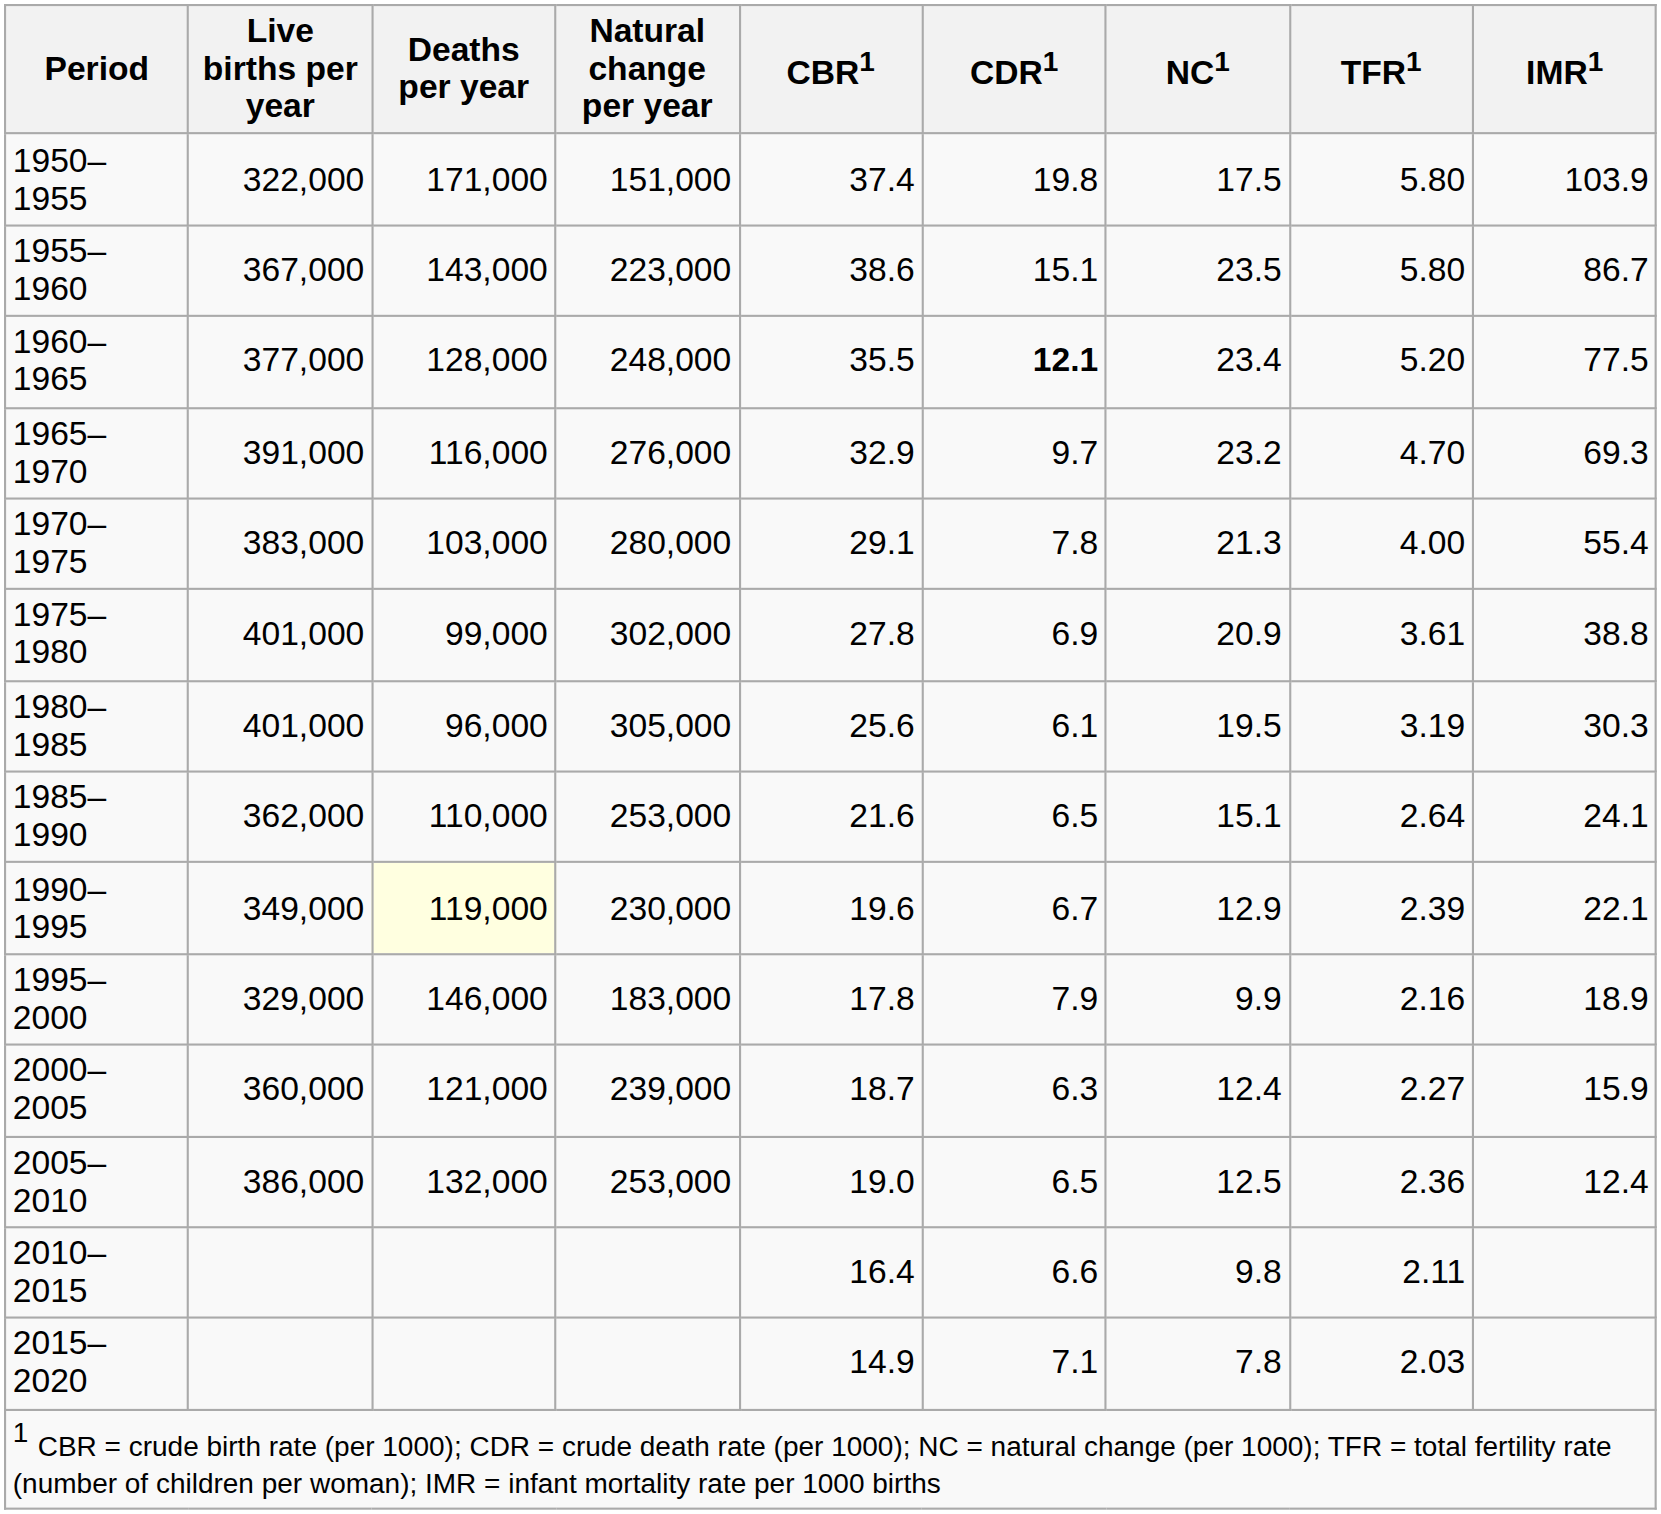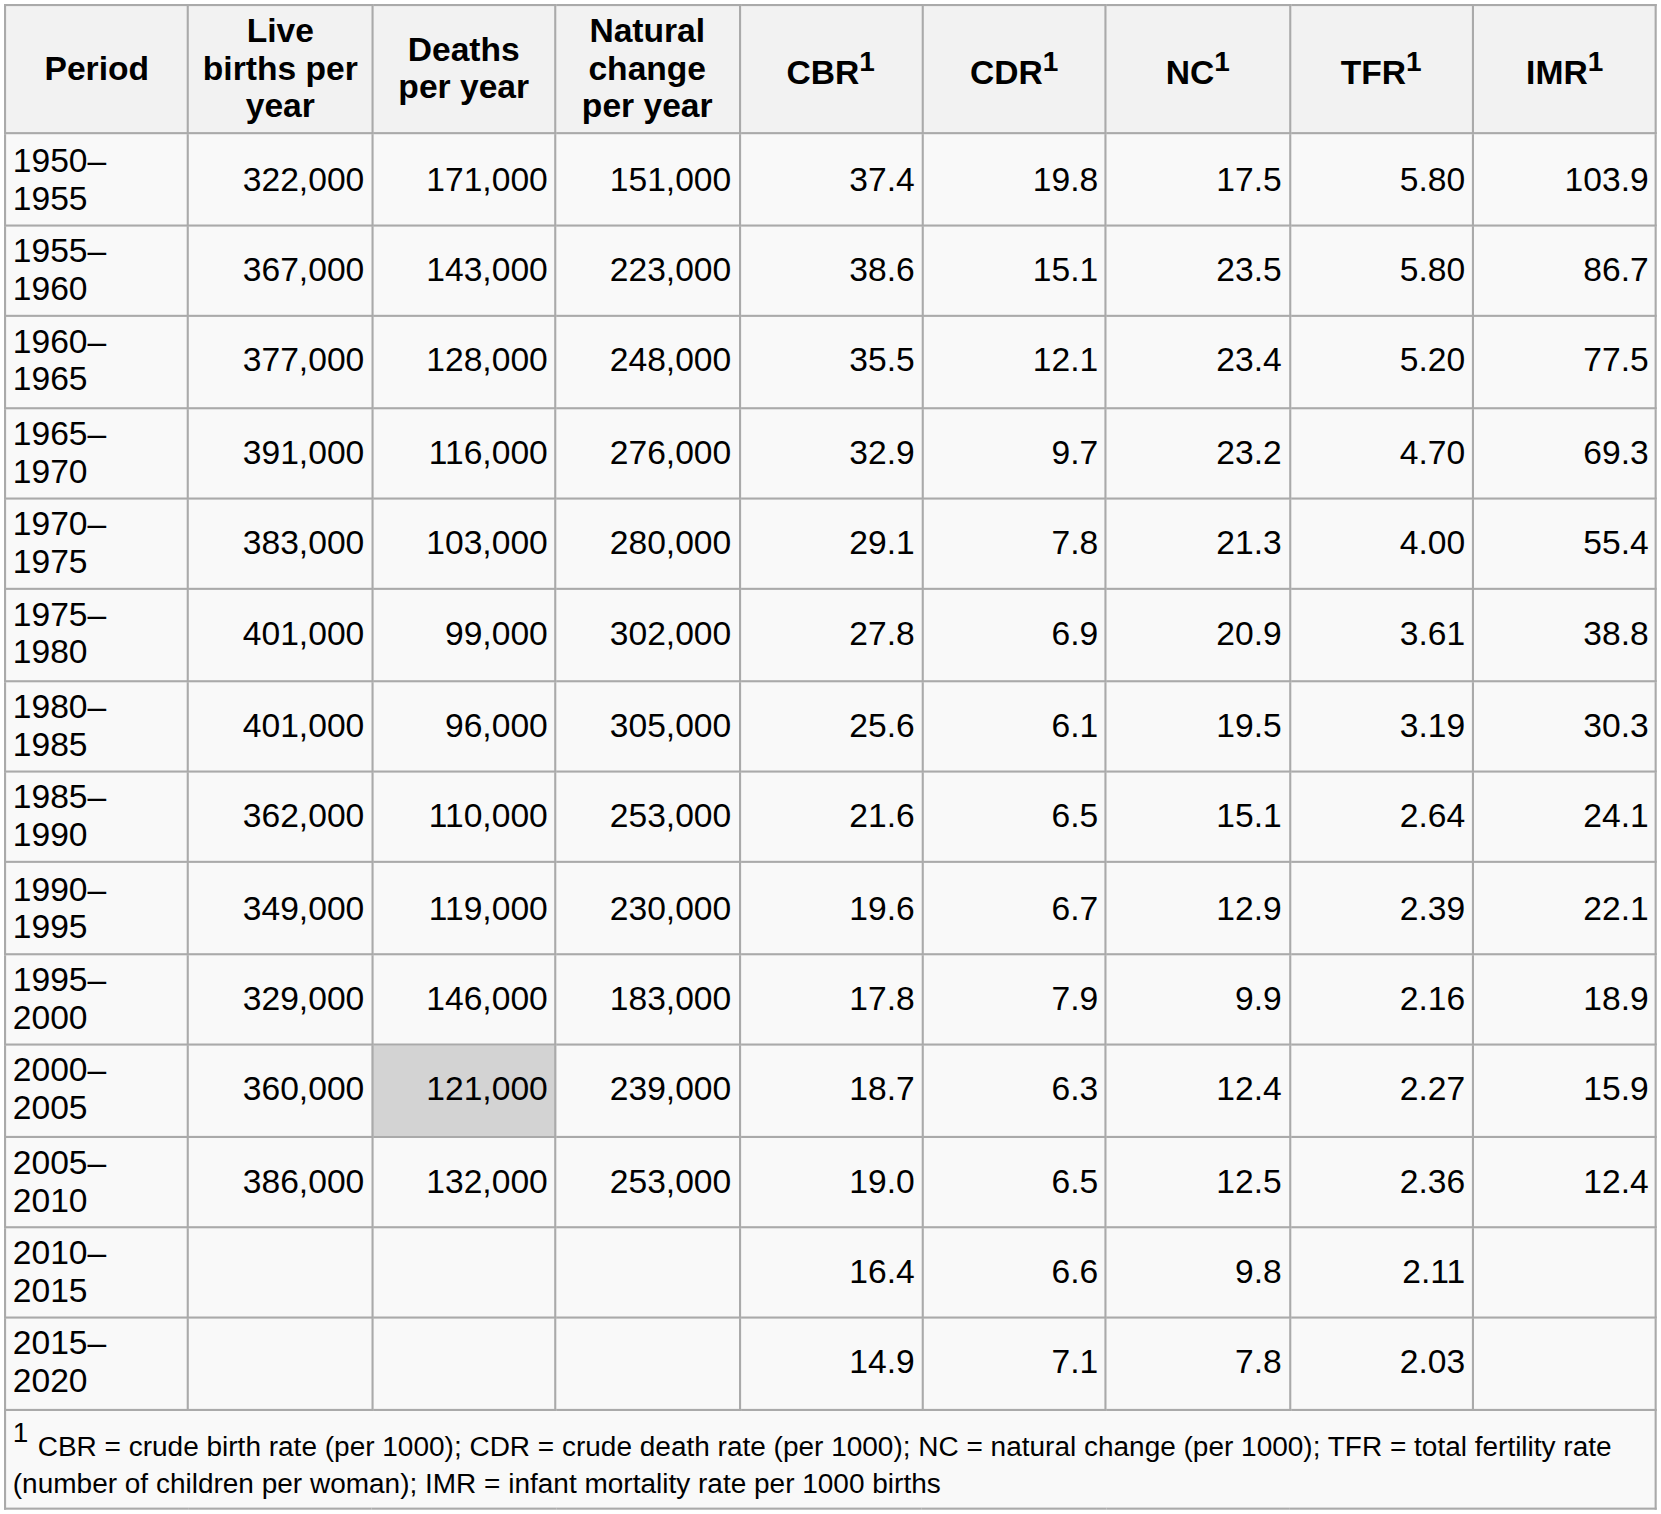(1066, 361) bold -> (1066, 361) normal
(488, 907) lightyellow background -> (488, 907) no background
(487, 1089) no background -> (487, 1089) lightgrey background
